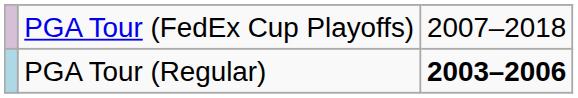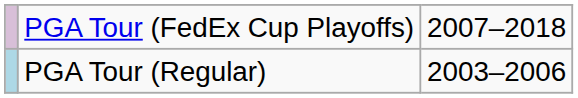(497, 71) bold -> (497, 71) normal
